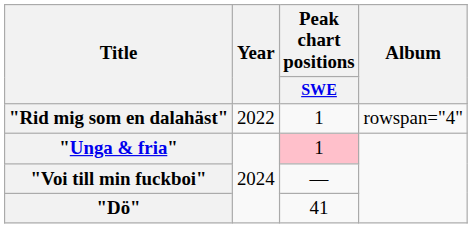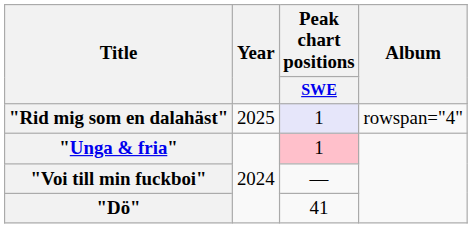(256, 118) 2022 -> (256, 118) 2025
(319, 118) no background -> (319, 118) lavender background
